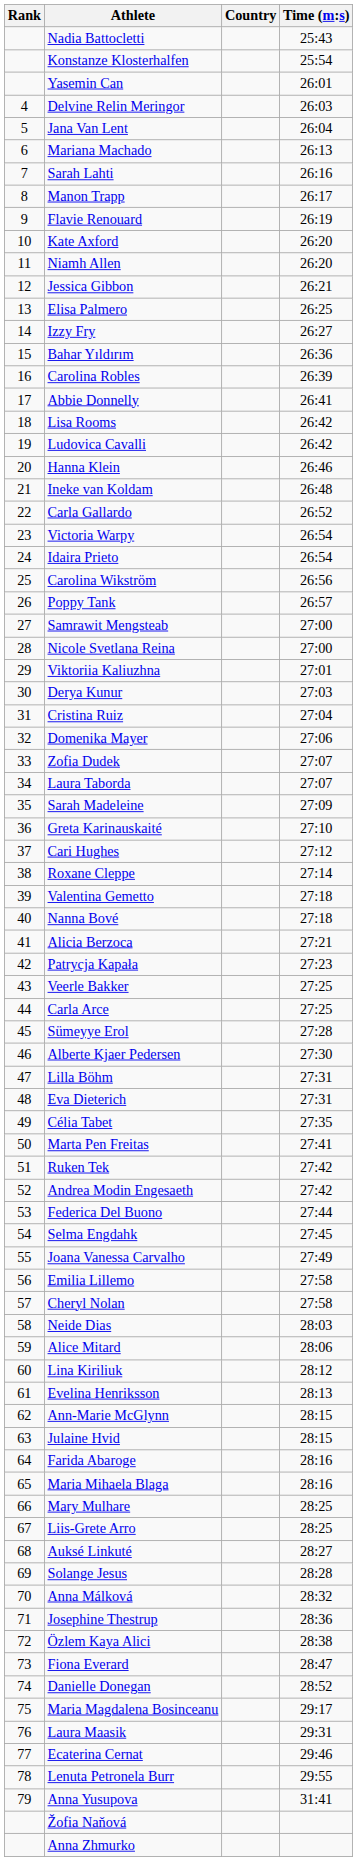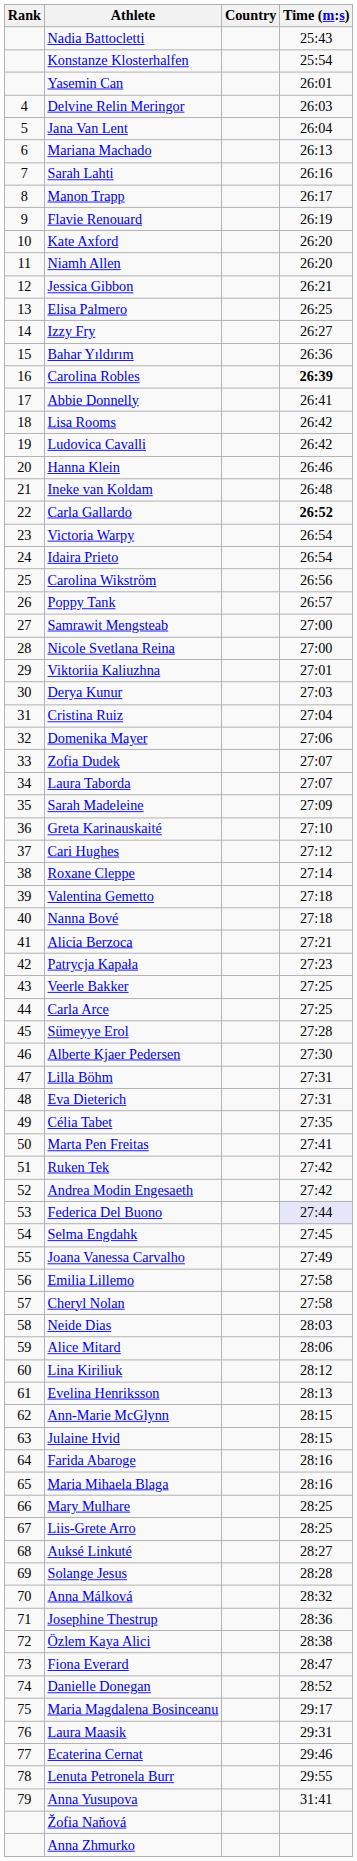(316, 377) normal -> (316, 377) bold
(316, 512) normal -> (316, 512) bold
(316, 1212) no background -> (316, 1212) lavender background
